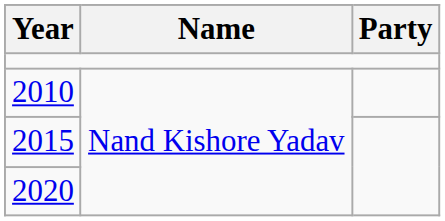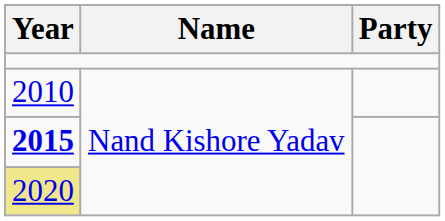(43, 141) normal -> (43, 141) bold
(43, 190) no background -> (43, 190) khaki background
